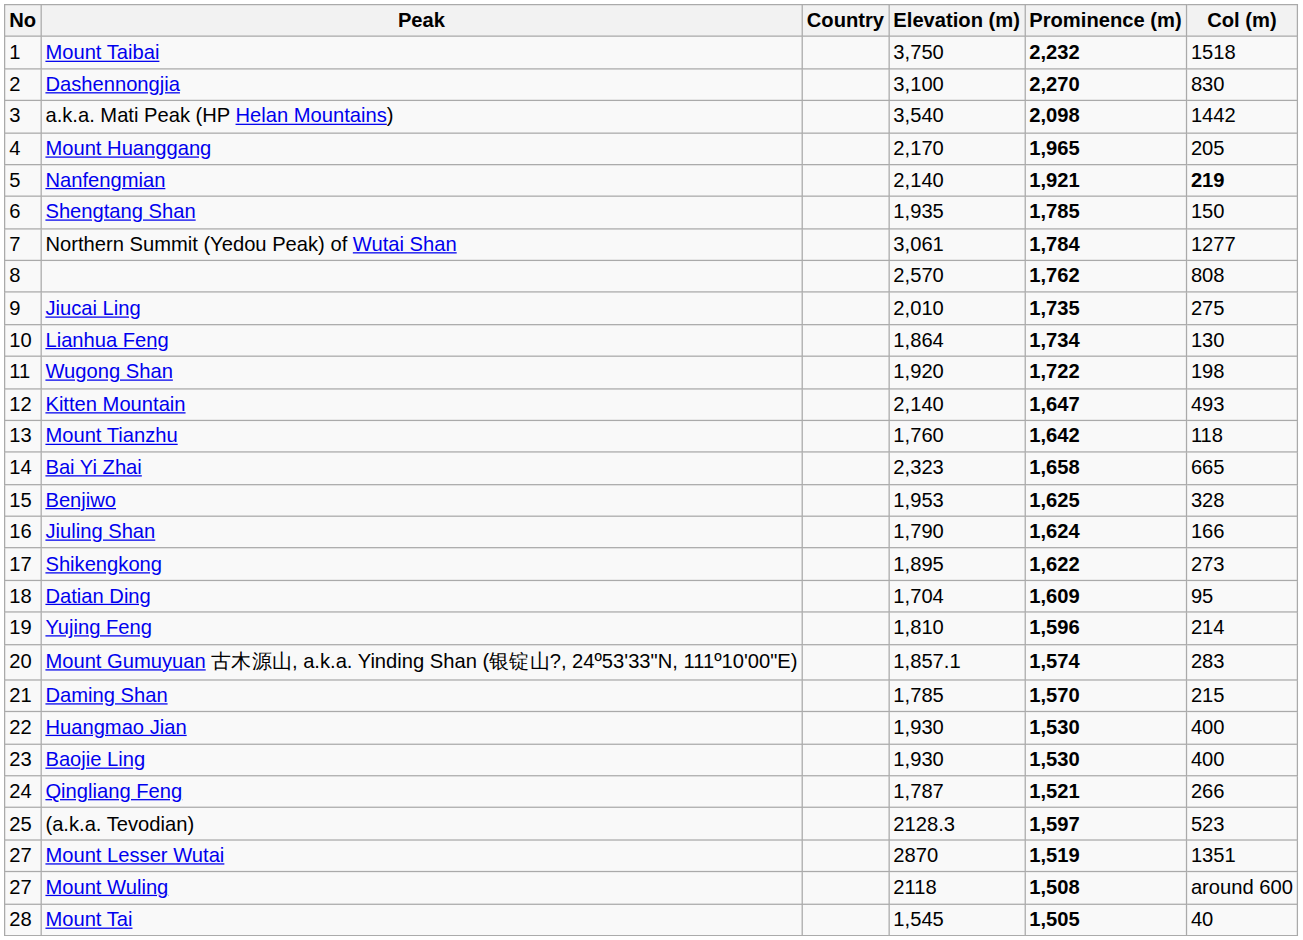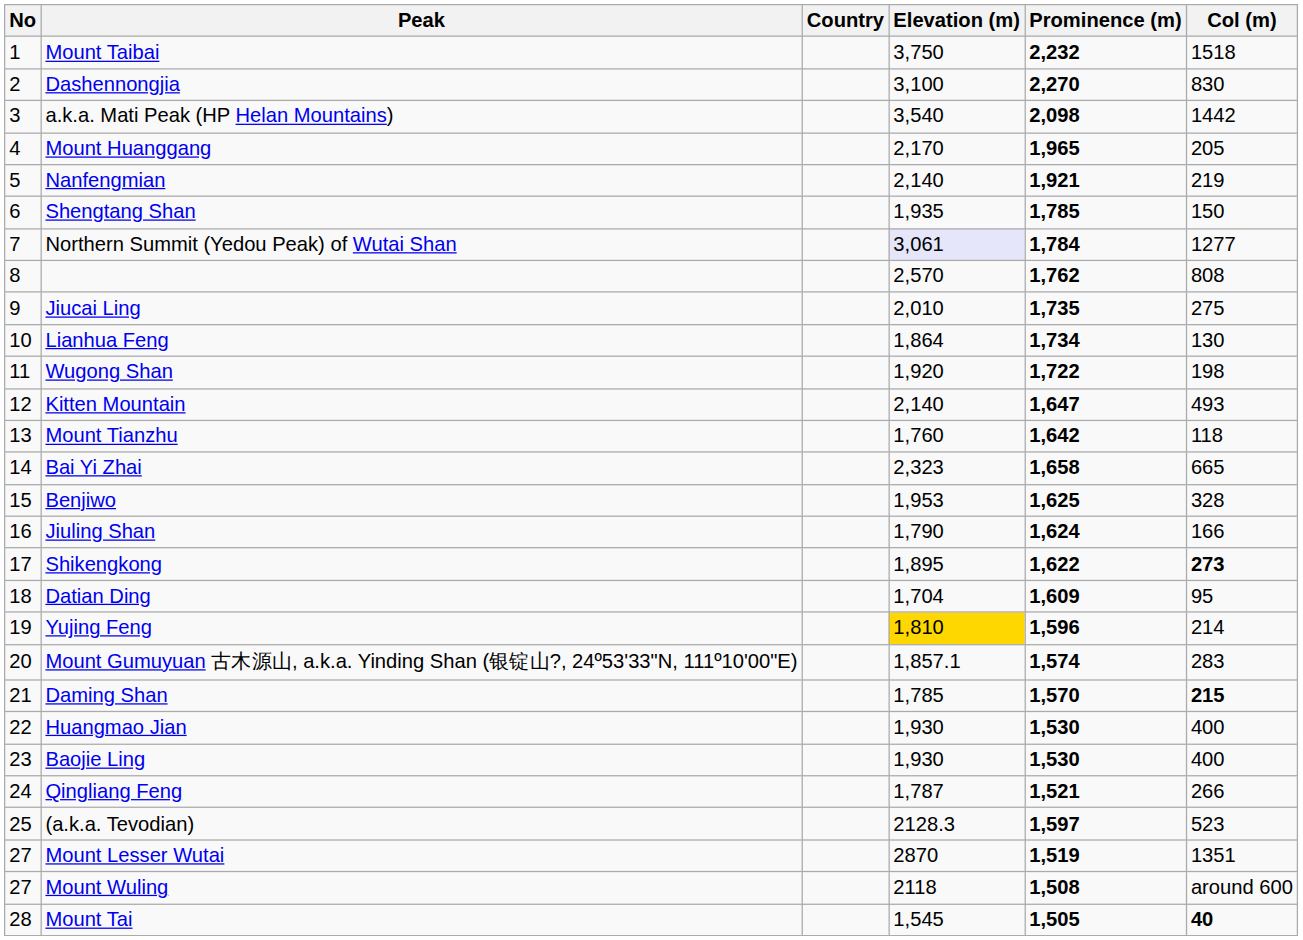(1208, 180) bold -> (1208, 180) normal
(919, 244) no background -> (919, 244) lavender background
(1208, 564) normal -> (1208, 564) bold
(919, 627) no background -> (919, 627) gold background
(1208, 695) normal -> (1208, 695) bold
(1202, 919) normal -> (1202, 919) bold
